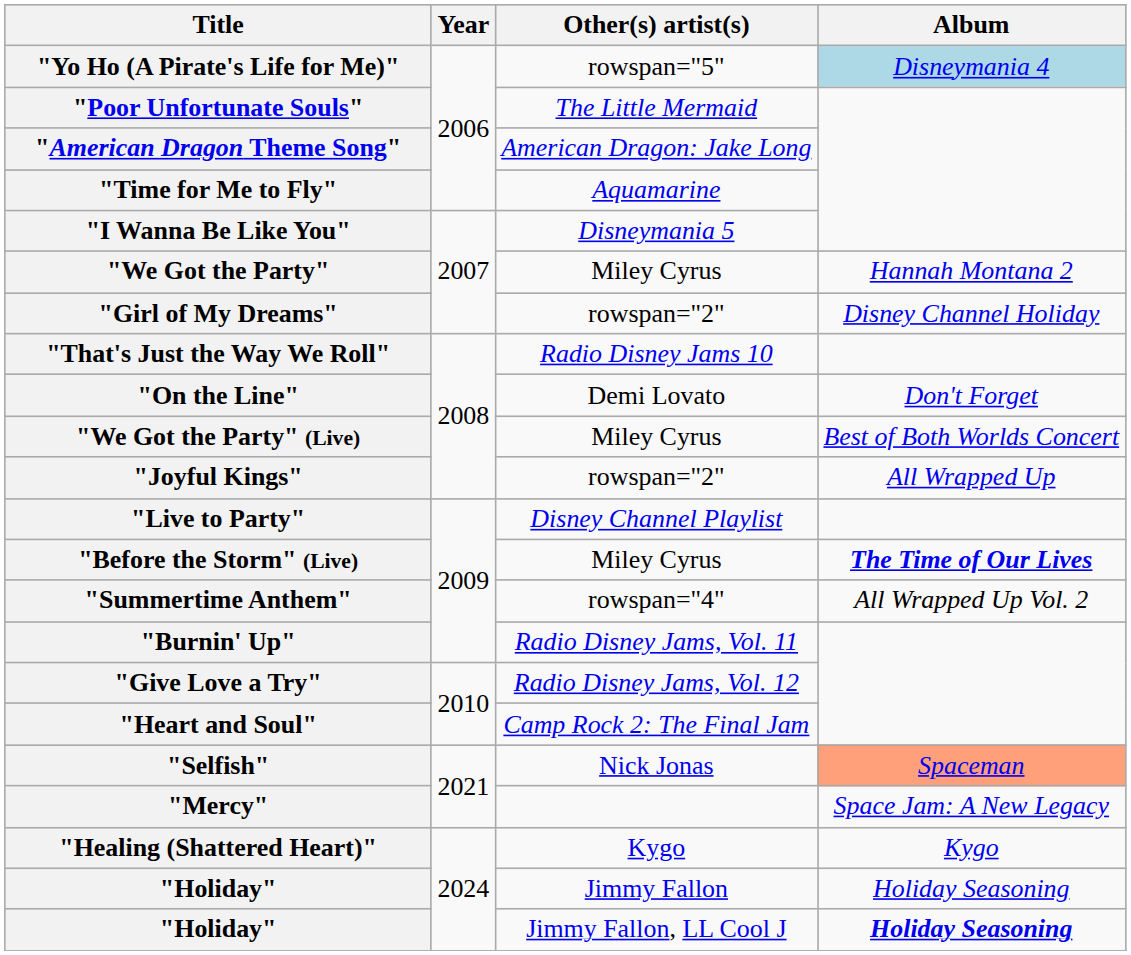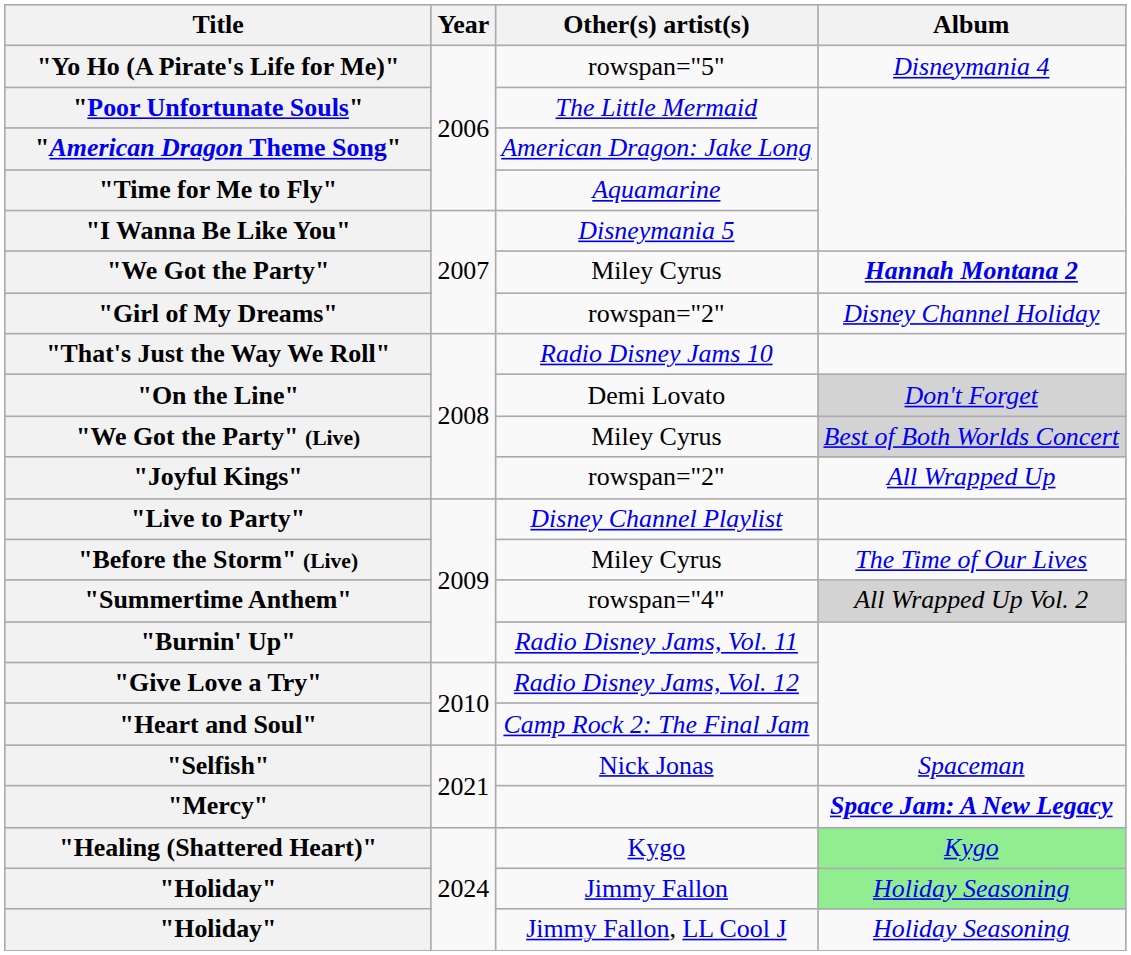(971, 66) lightblue background -> (971, 66) no background
(971, 271) normal -> (971, 271) bold
(971, 395) no background -> (971, 395) lightgrey background
(971, 436) no background -> (971, 436) lightgrey background
(971, 559) bold -> (971, 559) normal
(971, 600) no background -> (971, 600) lightgrey background
(971, 764) lightsalmon background -> (971, 764) no background
(971, 806) normal -> (971, 806) bold
(971, 847) no background -> (971, 847) lightgreen background
(971, 888) no background -> (971, 888) lightgreen background
(971, 929) bold -> (971, 929) normal
